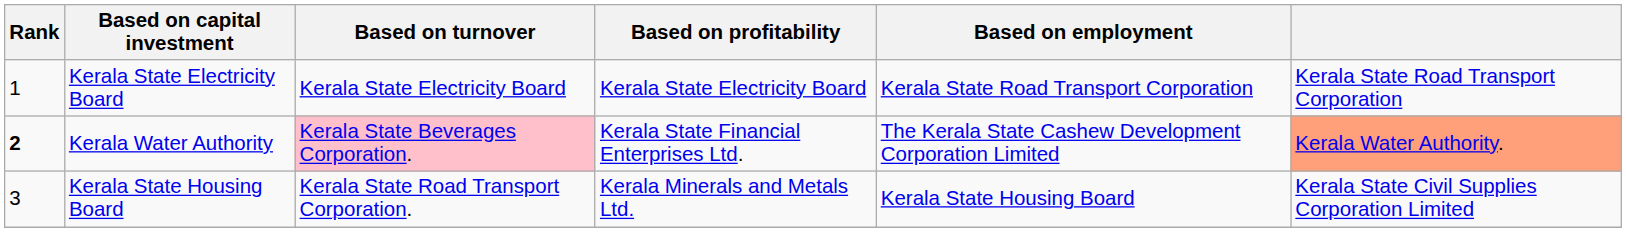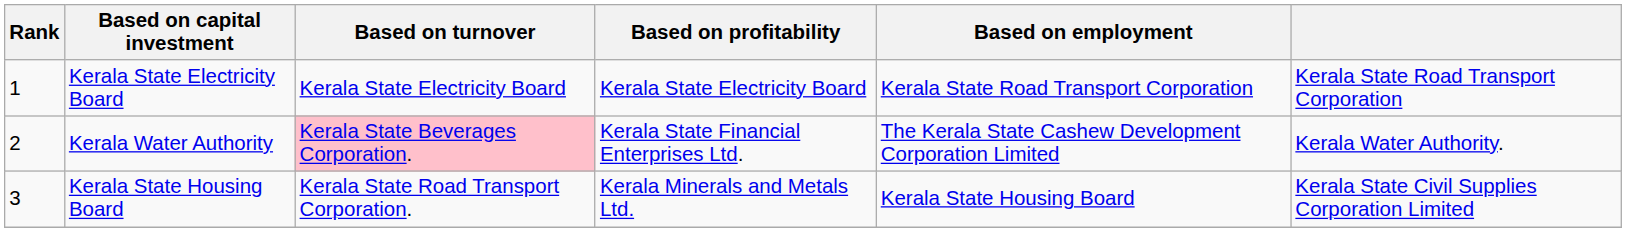(15, 143) bold -> (15, 143) normal
(1400, 143) lightsalmon background -> (1400, 143) no background
